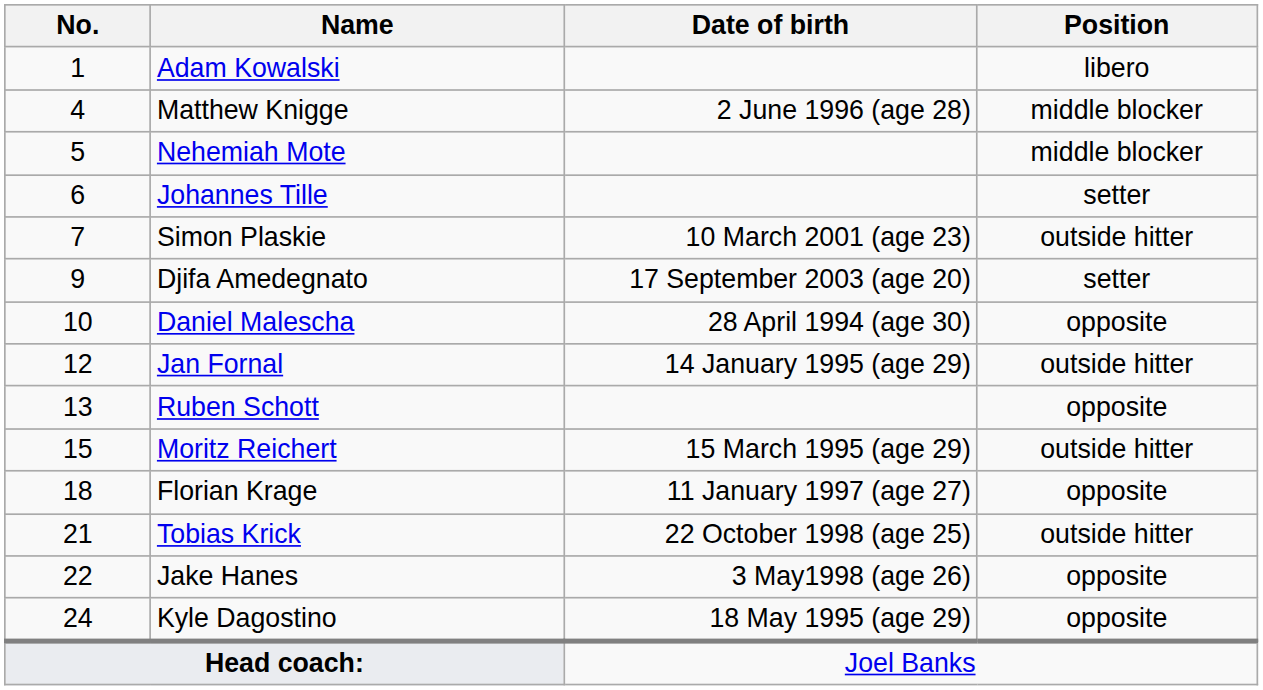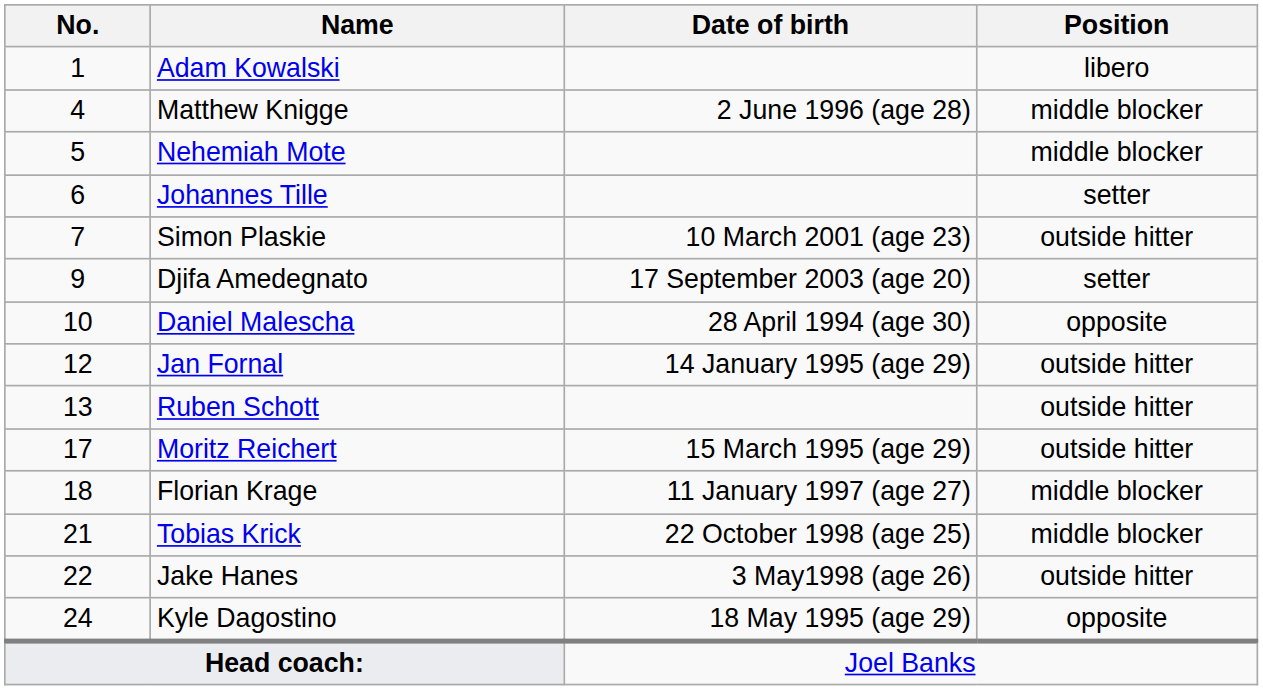(1117, 407) opposite -> (1117, 407) outside hitter
(78, 449) 15 -> (78, 449) 17
(1117, 491) opposite -> (1117, 491) middle blocker
(1117, 534) outside hitter -> (1117, 534) middle blocker
(1117, 576) opposite -> (1117, 576) outside hitter
